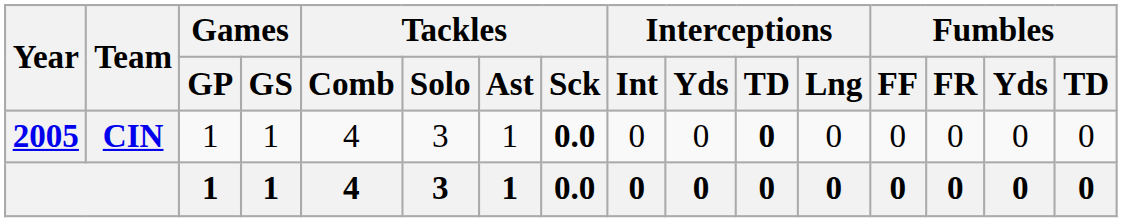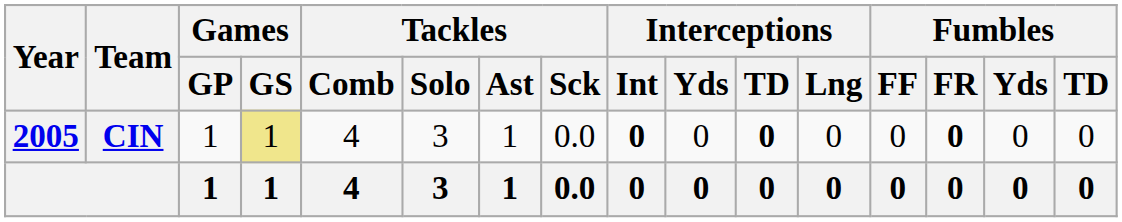(271, 135) no background -> (271, 135) khaki background
(575, 135) bold -> (575, 135) normal
(637, 135) normal -> (637, 135) bold
(955, 135) normal -> (955, 135) bold
